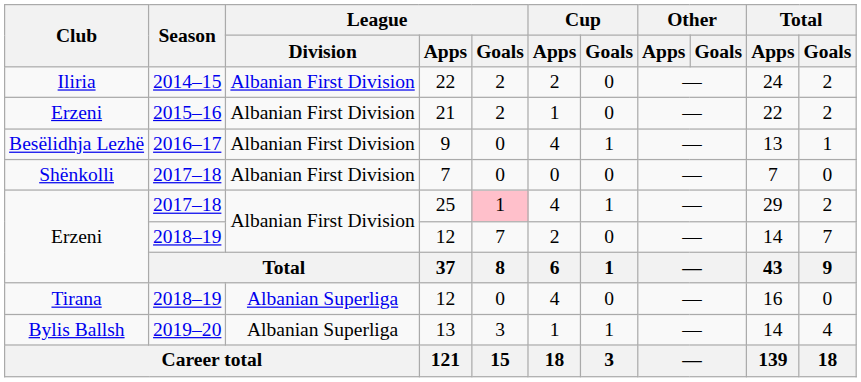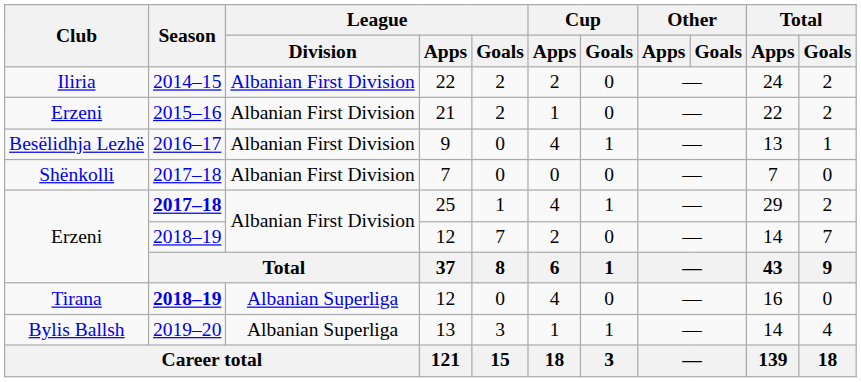(187, 205) normal -> (187, 205) bold
(500, 205) pink background -> (500, 205) no background
(187, 298) normal -> (187, 298) bold
